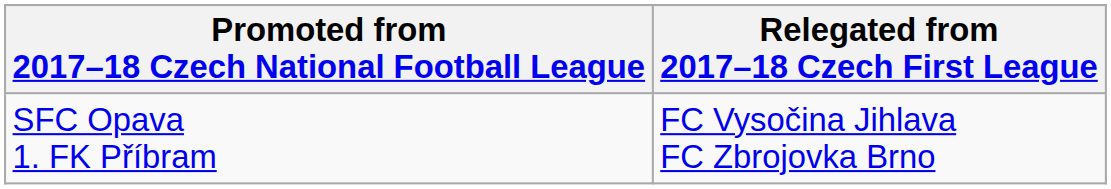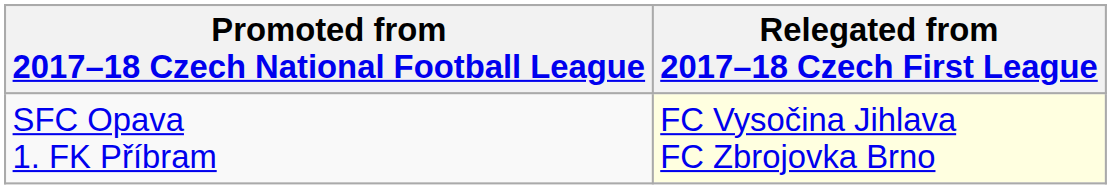(808, 137) no background -> (808, 137) lightyellow background
